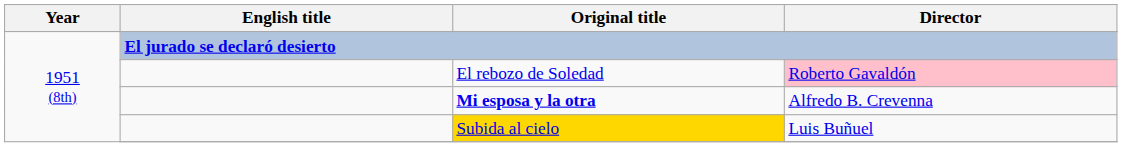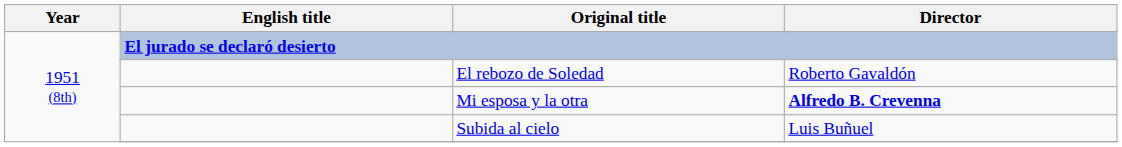(852, 73) pink background -> (852, 73) no background
(526, 100) bold -> (522, 100) normal
(861, 100) normal -> (865, 100) bold
(508, 127) gold background -> (508, 127) no background
